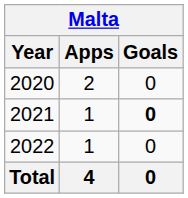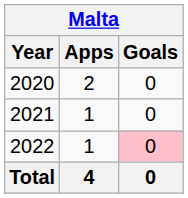(151, 114) bold -> (151, 114) normal
(151, 146) no background -> (151, 146) pink background
